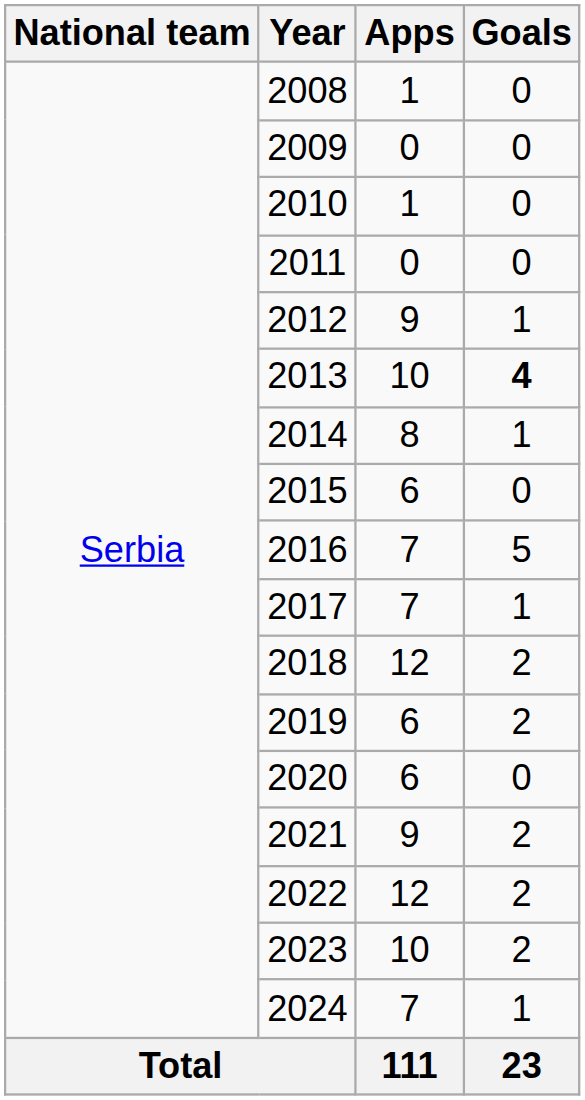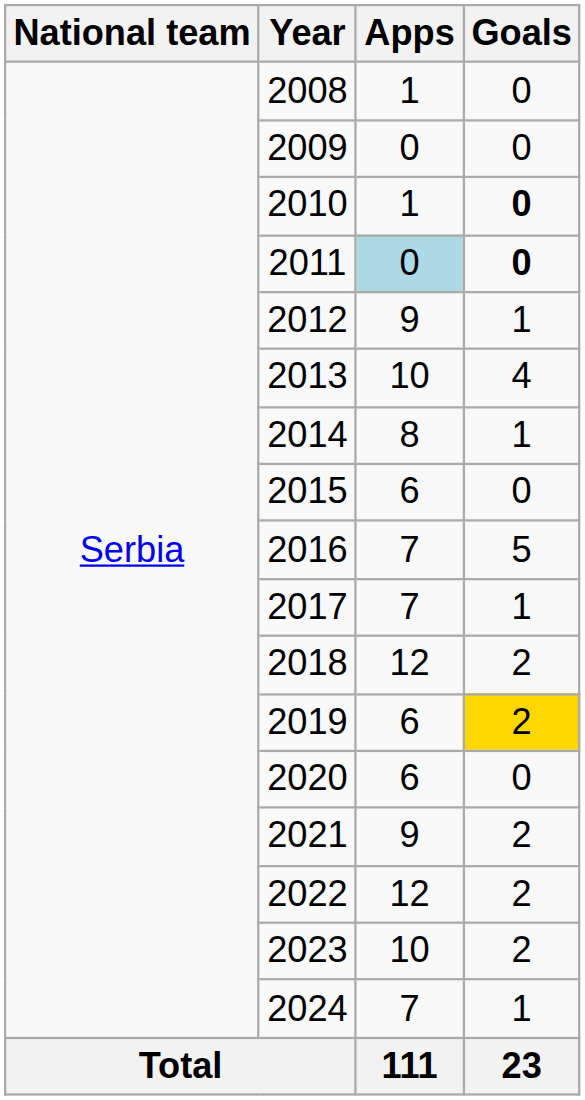(522, 205) normal -> (522, 205) bold
(410, 262) no background -> (410, 262) lightblue background
(522, 262) normal -> (522, 262) bold
(522, 377) bold -> (522, 377) normal
(522, 721) no background -> (522, 721) gold background
